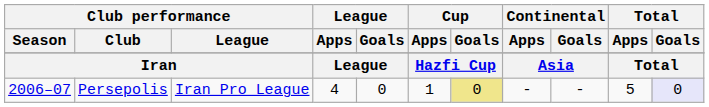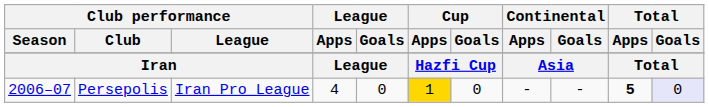(430, 90) no background -> (430, 90) gold background
(477, 90) khaki background -> (477, 90) no background
(630, 90) normal -> (630, 90) bold
